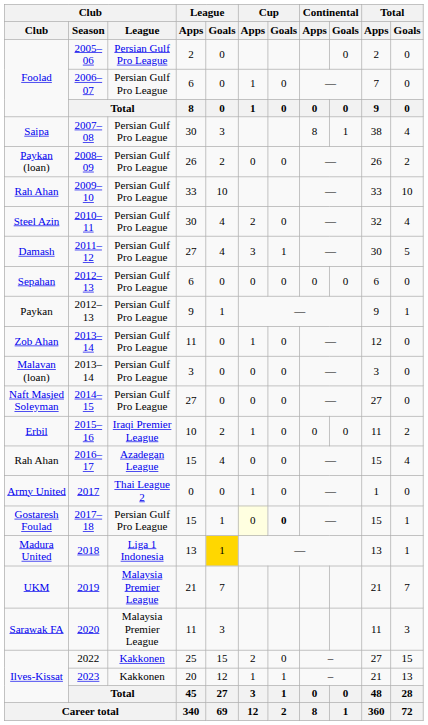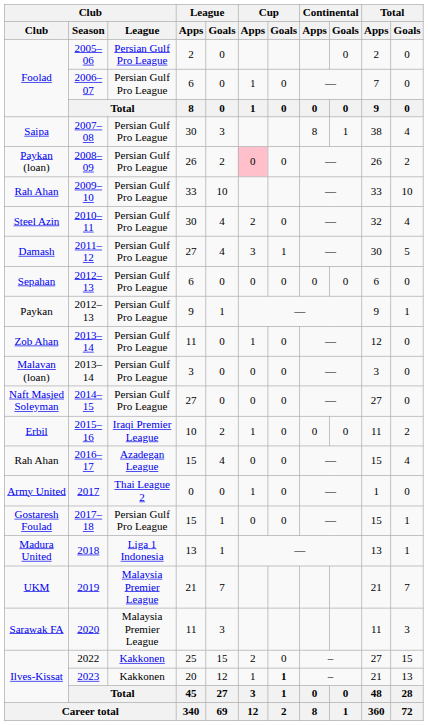(253, 161) no background -> (253, 161) pink background
(253, 520) lightyellow background -> (253, 520) no background
(284, 520) bold -> (284, 520) normal
(222, 550) gold background -> (222, 550) no background
(284, 676) normal -> (284, 676) bold
